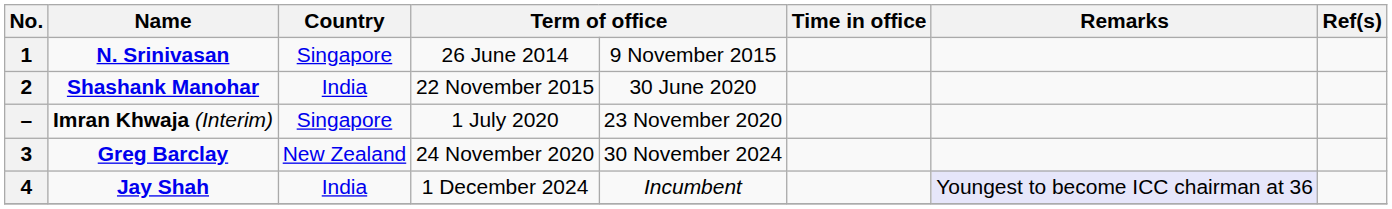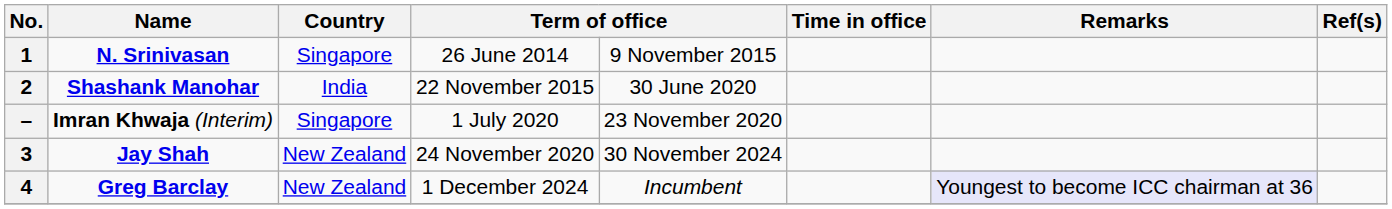(163, 154) Greg Barclay -> (163, 154) Jay Shah
(163, 187) Jay Shah -> (163, 187) Greg Barclay
(344, 187) India -> (344, 187) New Zealand
